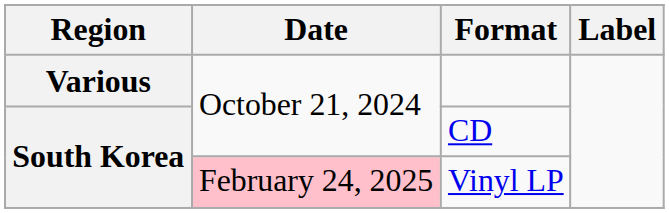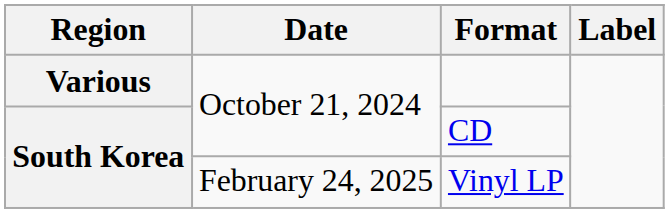(316, 181) pink background -> (316, 181) no background
